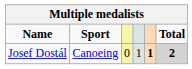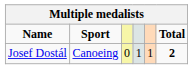(150, 53) bold -> (150, 53) normal
(172, 53) lightgrey background -> (172, 53) no background
